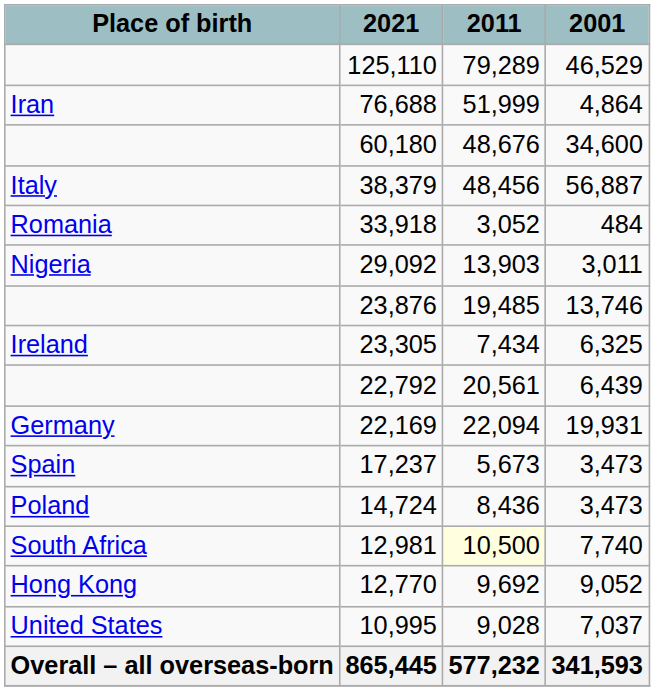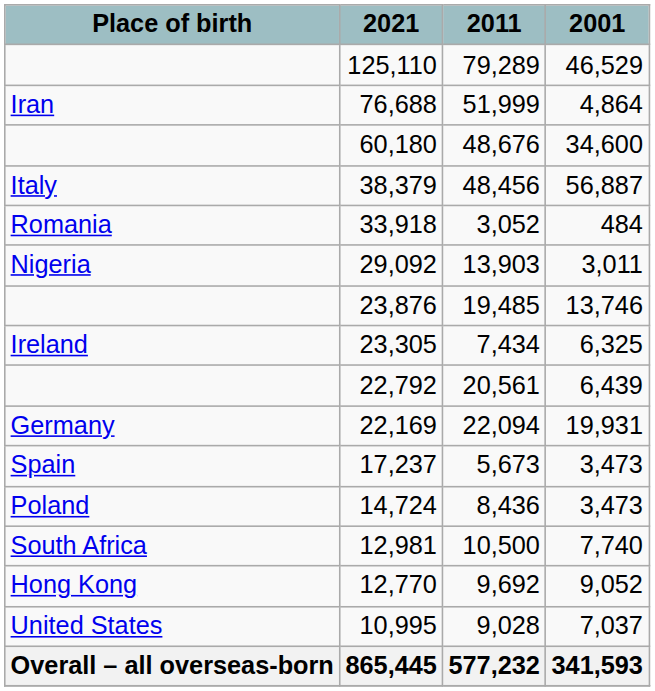(501, 545) lightyellow background -> (501, 545) no background
